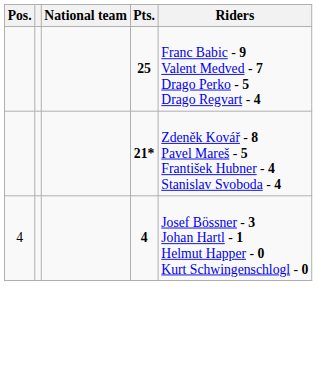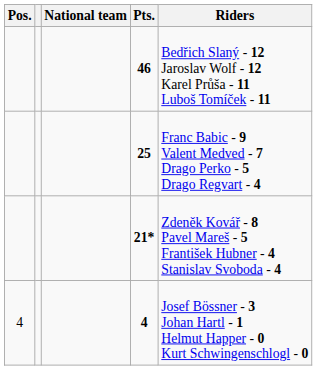+ row: (144, 68)
